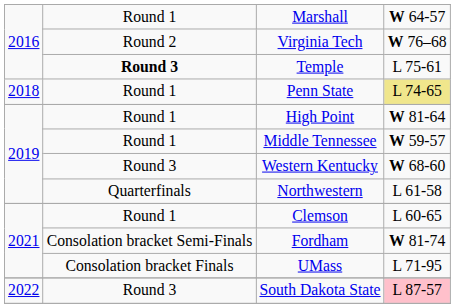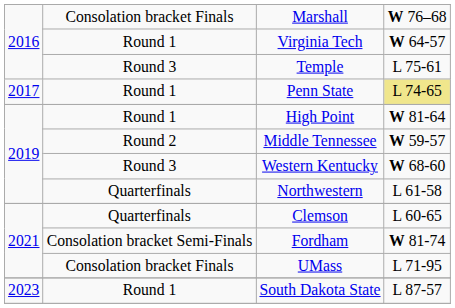(149, 16) Round 1 -> (149, 16) Consolation bracket Finals
(417, 16) W 64-57 -> (417, 16) W 76–68
(149, 41) Round 2 -> (149, 41) Round 1
(417, 41) W 76–68 -> (417, 41) W 64-57
(149, 66) bold -> (149, 66) normal
(24, 91) 2018 -> (24, 91) 2017
(149, 141) Round 1 -> (149, 141) Round 2
(149, 215) Round 1 -> (149, 215) Quarterfinals
(24, 290) 2022 -> (24, 290) 2023
(149, 290) Round 3 -> (149, 290) Round 1
(417, 290) pink background -> (417, 290) no background
